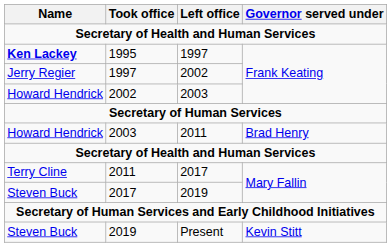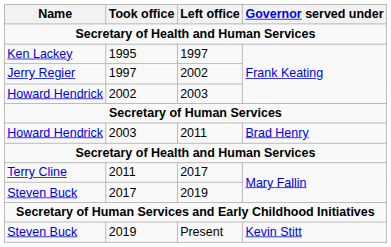(42, 53) bold -> (40, 53) normal
